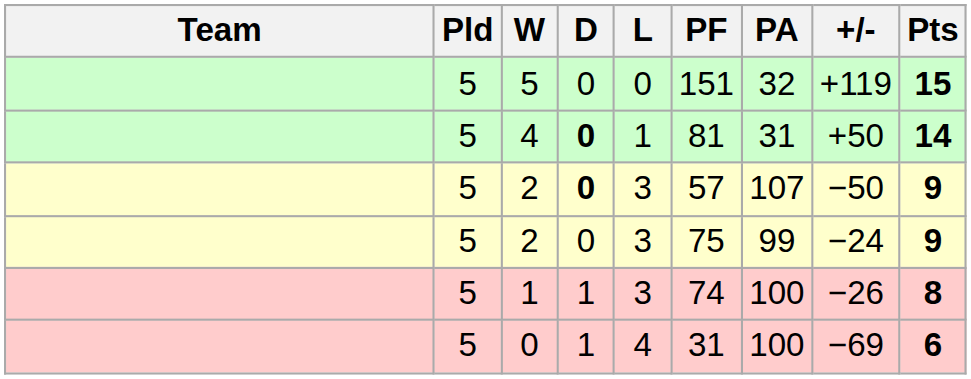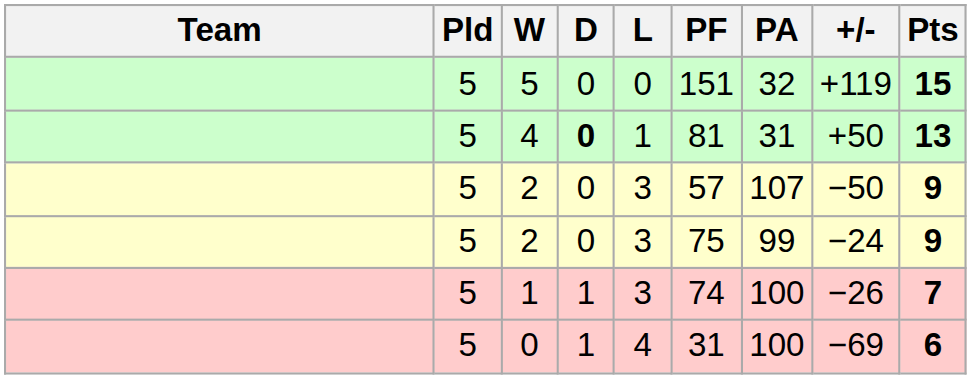(933, 135) 14 -> (933, 135) 13
(586, 188) bold -> (586, 188) normal
(933, 293) 8 -> (933, 293) 7
